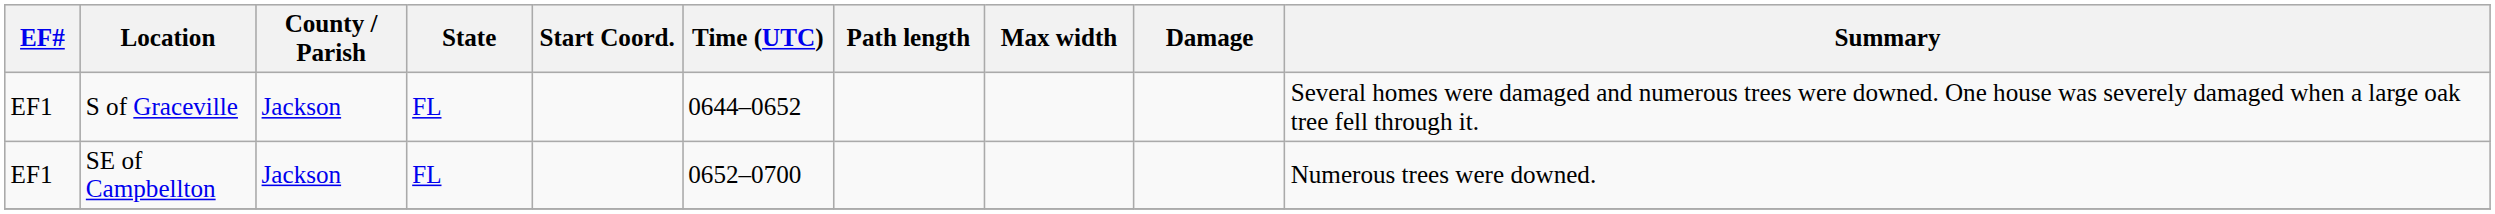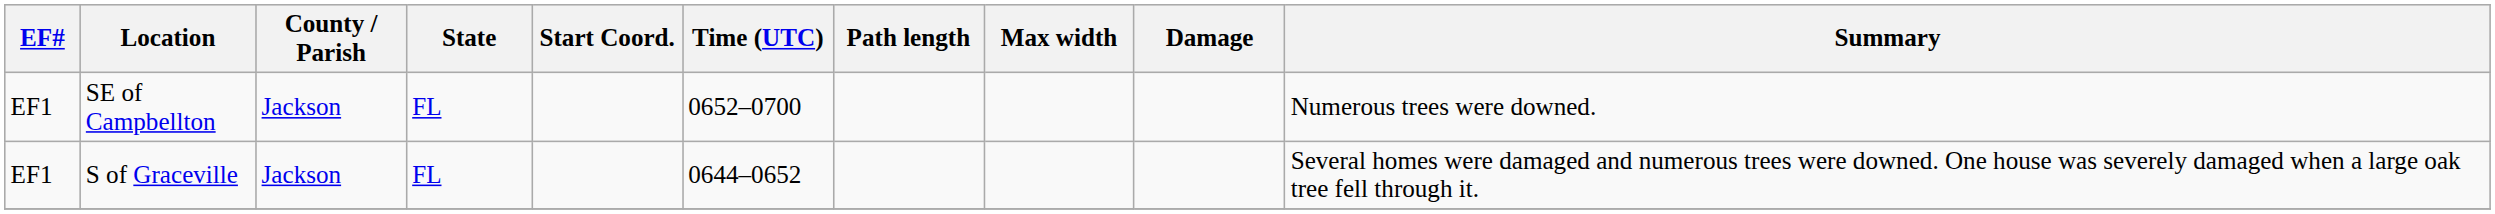rows swapped: (162, 106) <-> (151, 174)
